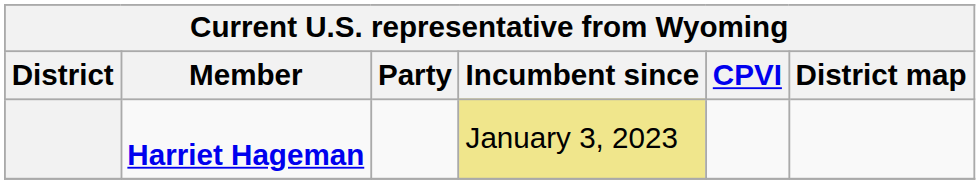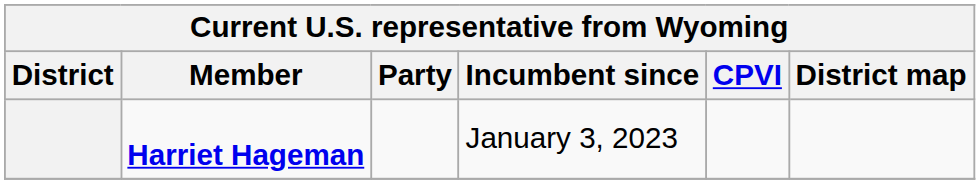(572, 138) khaki background -> (572, 138) no background
